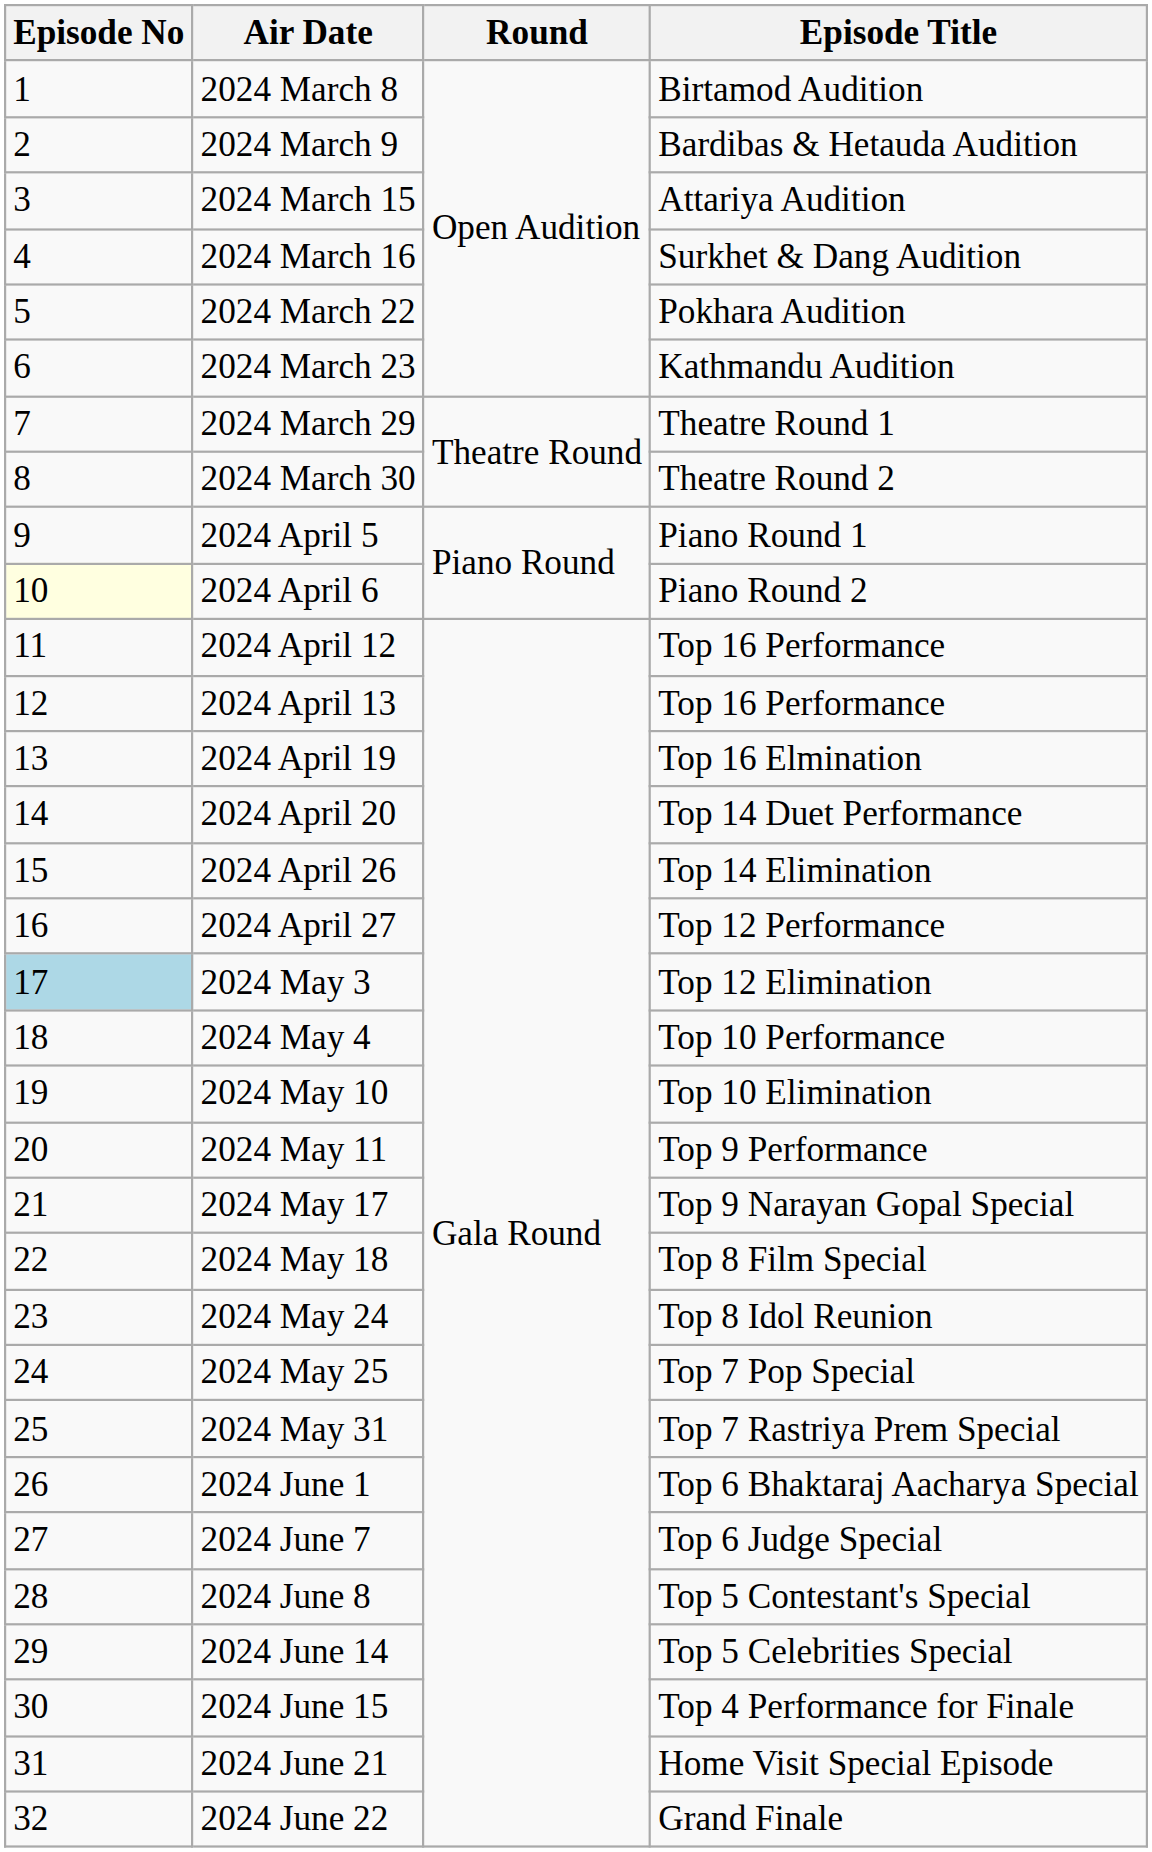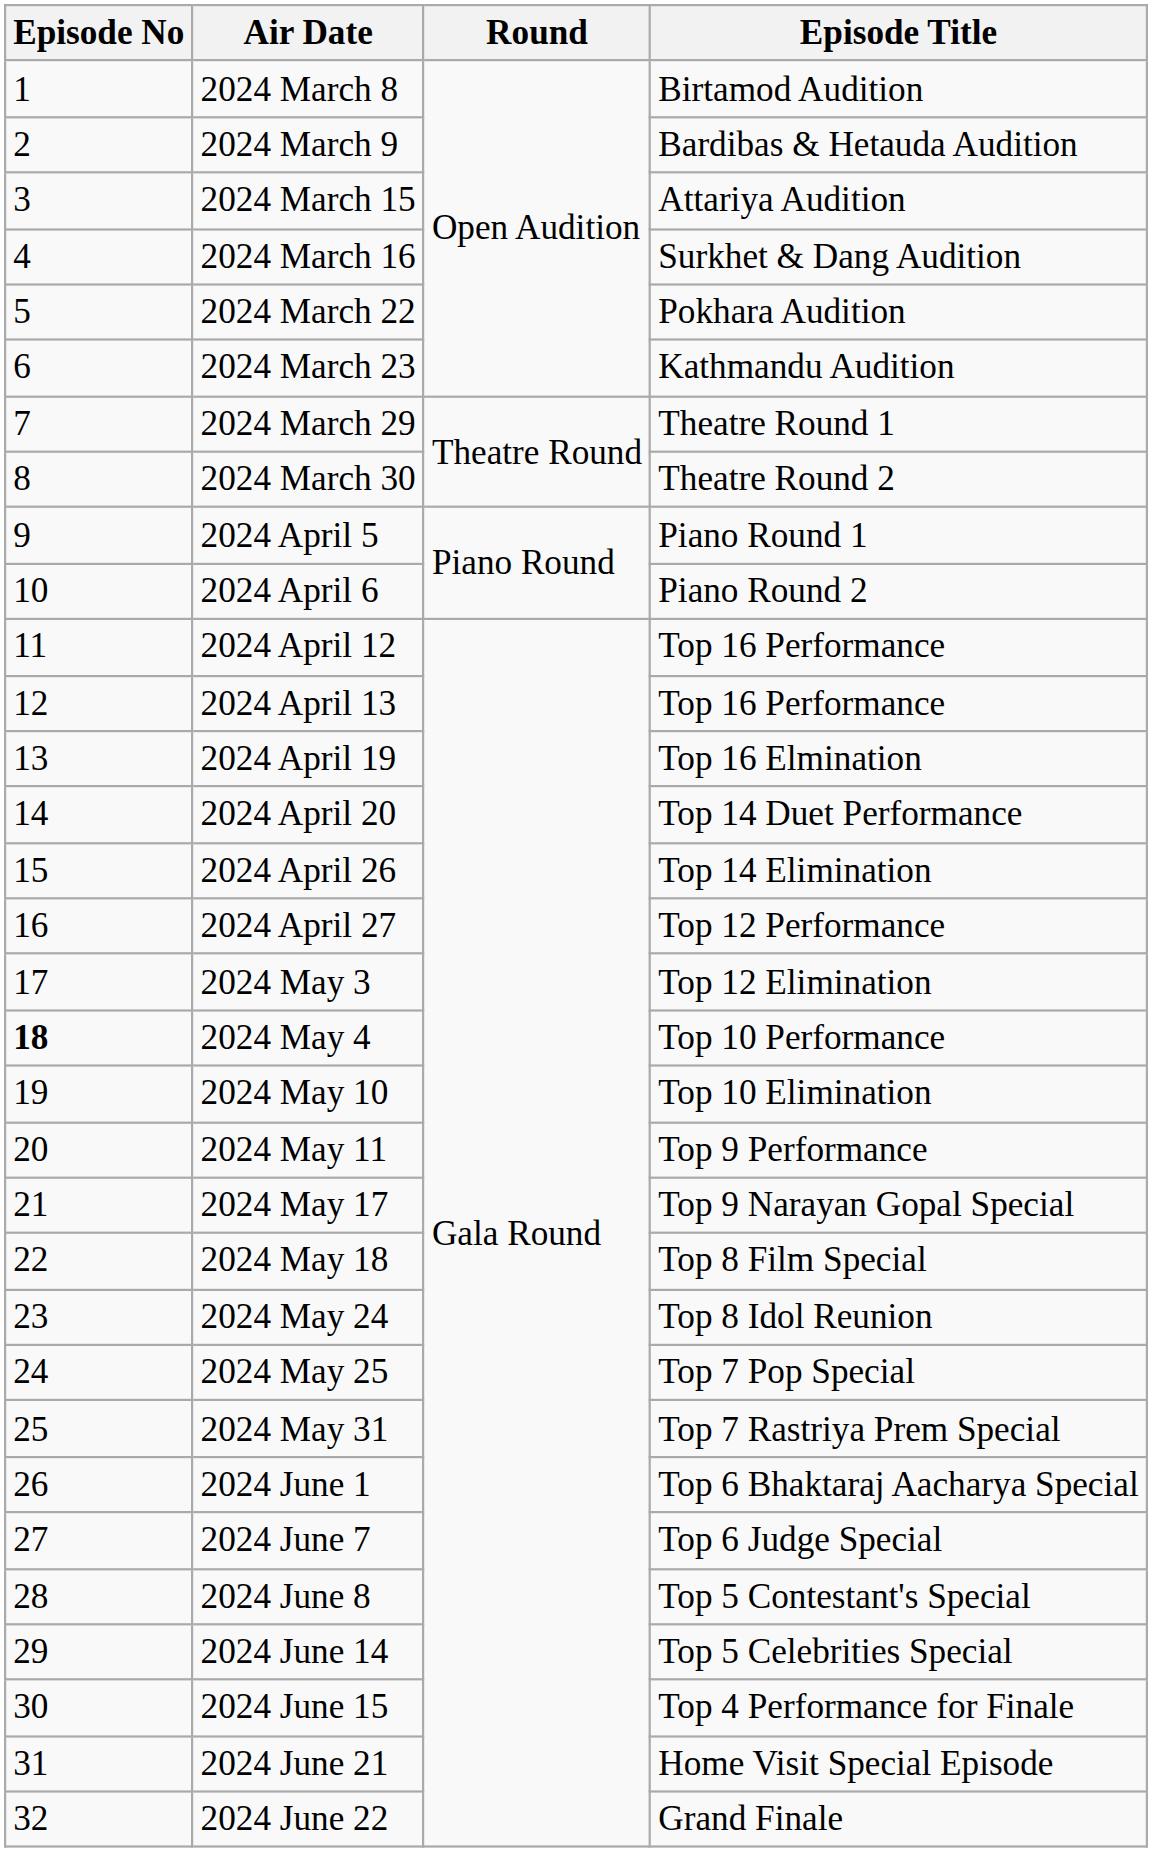(31, 590) lightyellow background -> (31, 590) no background
(31, 981) lightblue background -> (31, 981) no background
(31, 1037) normal -> (31, 1037) bold
